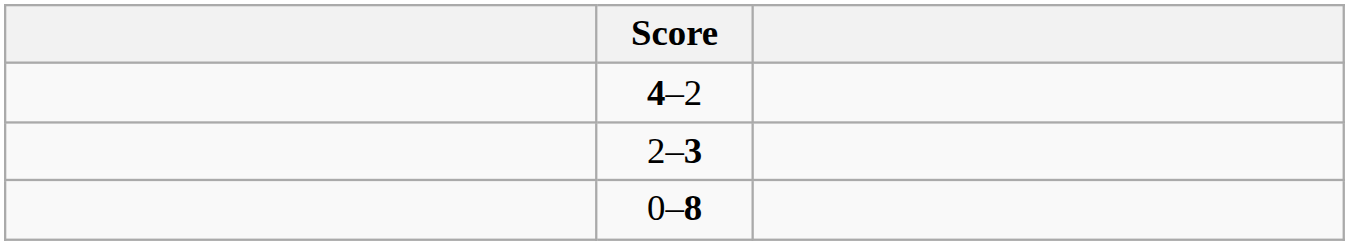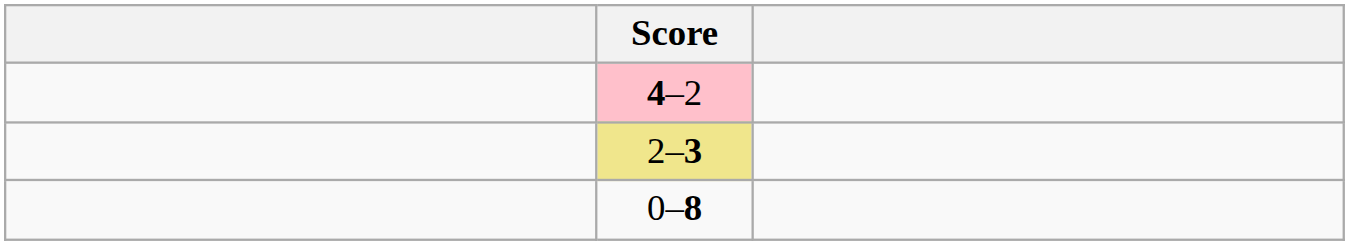(675, 92) no background -> (675, 92) pink background
(675, 150) no background -> (675, 150) khaki background
